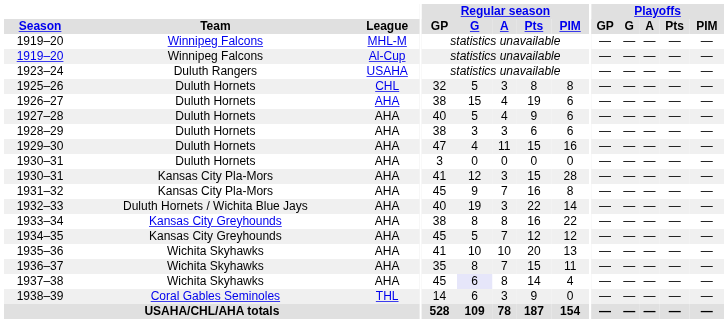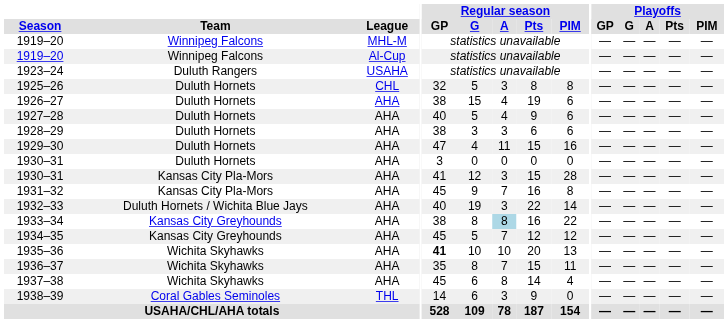(504, 221) no background -> (504, 221) lightblue background
(440, 251) normal -> (440, 251) bold
(475, 281) lavender background -> (475, 281) no background
